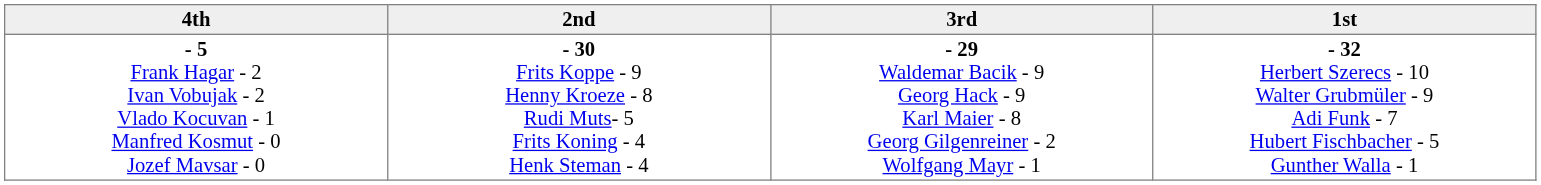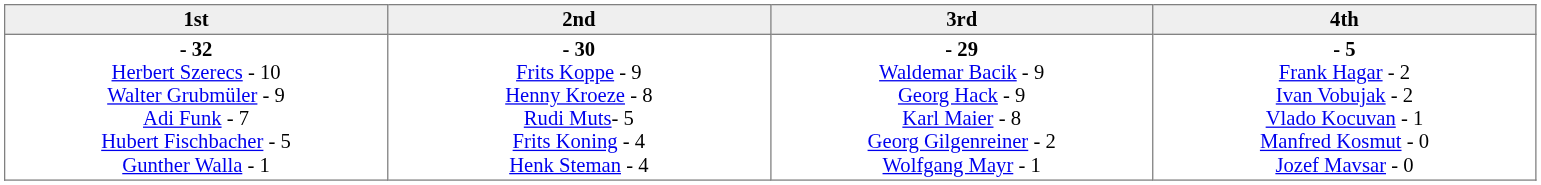columns swapped: (1344, 19) <-> (196, 19)
